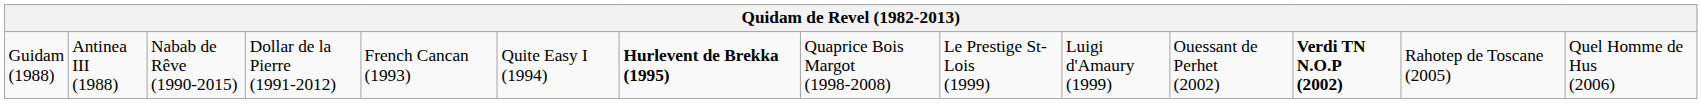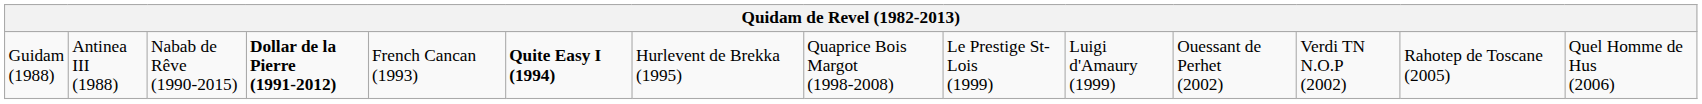(293, 65) normal -> (293, 65) bold
(545, 65) normal -> (555, 65) bold
(701, 65) bold -> (708, 65) normal
(1331, 65) bold -> (1333, 65) normal
